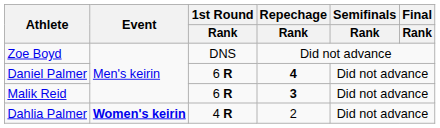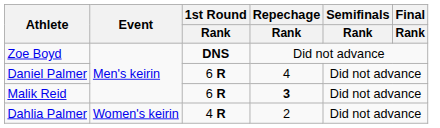(223, 54) normal -> (216, 54) bold
(293, 74) bold -> (286, 74) normal
(139, 114) bold -> (136, 114) normal
